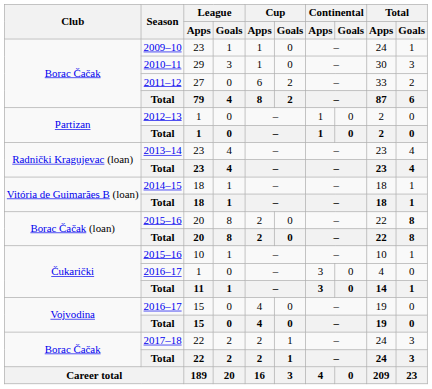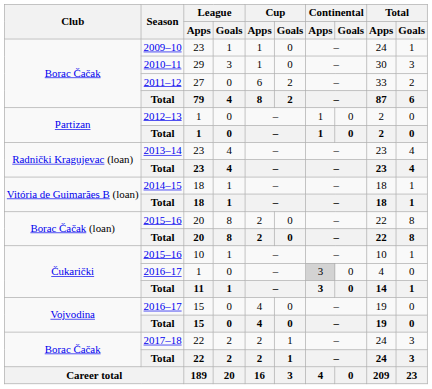(412, 220) bold -> (412, 220) normal
(320, 271) no background -> (320, 271) lightgrey background
